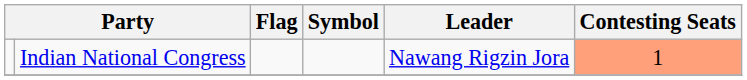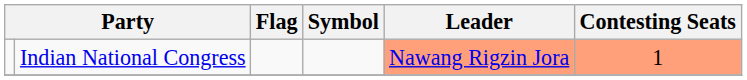(479, 57) no background -> (479, 57) lightsalmon background
